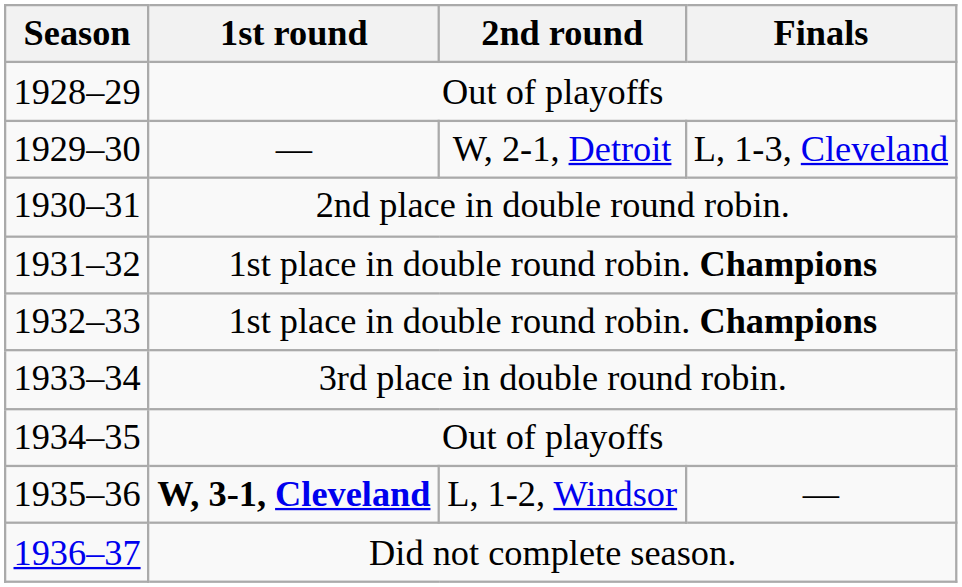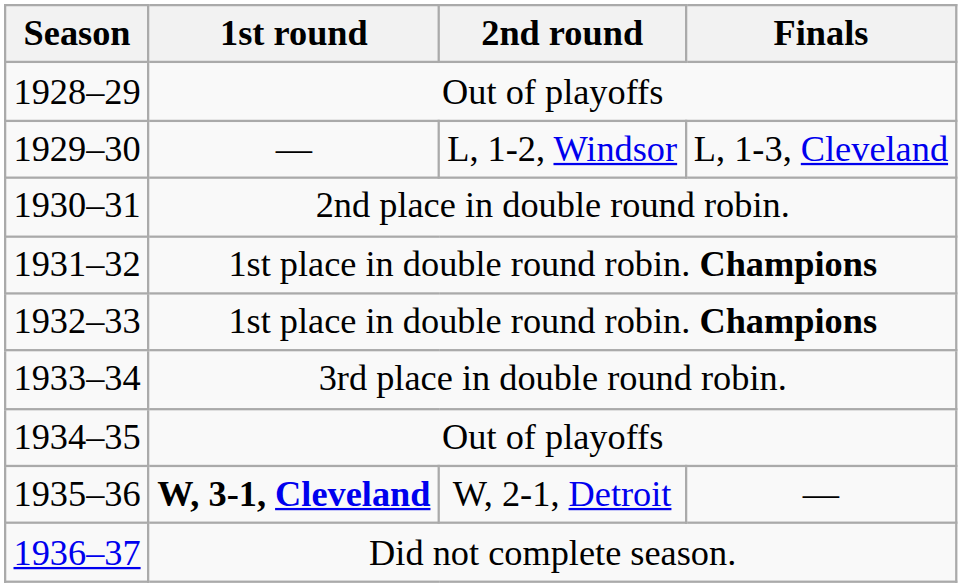(562, 148) W, 2-1, Detroit -> (562, 148) L, 1-2, Windsor
(562, 494) L, 1-2, Windsor -> (562, 494) W, 2-1, Detroit
